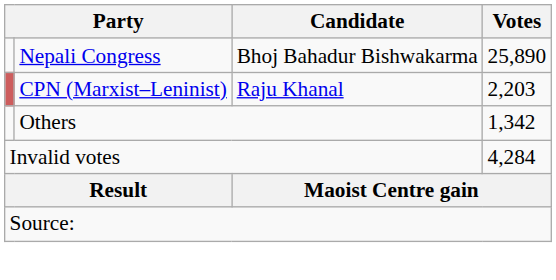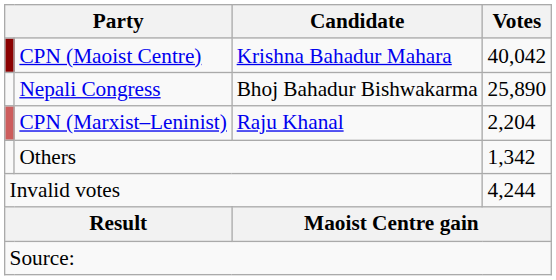+ row: (110, 55)
(512, 88) 2,203 -> (512, 122) 2,204
(512, 156) 4,284 -> (512, 190) 4,244
